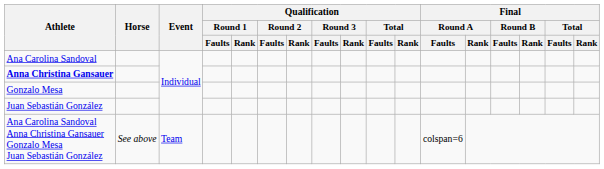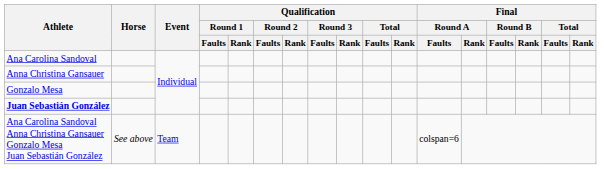(60, 74) bold -> (55, 74) normal
(55, 106) normal -> (58, 106) bold
